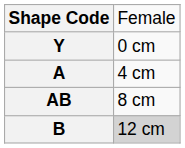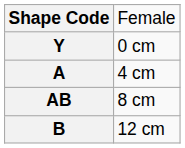(141, 128) lightgrey background -> (141, 128) no background
